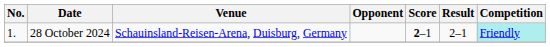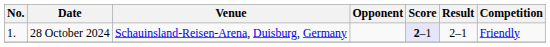(423, 32) no background -> (423, 32) lavender background
(500, 32) paleturquoise background -> (500, 32) no background
